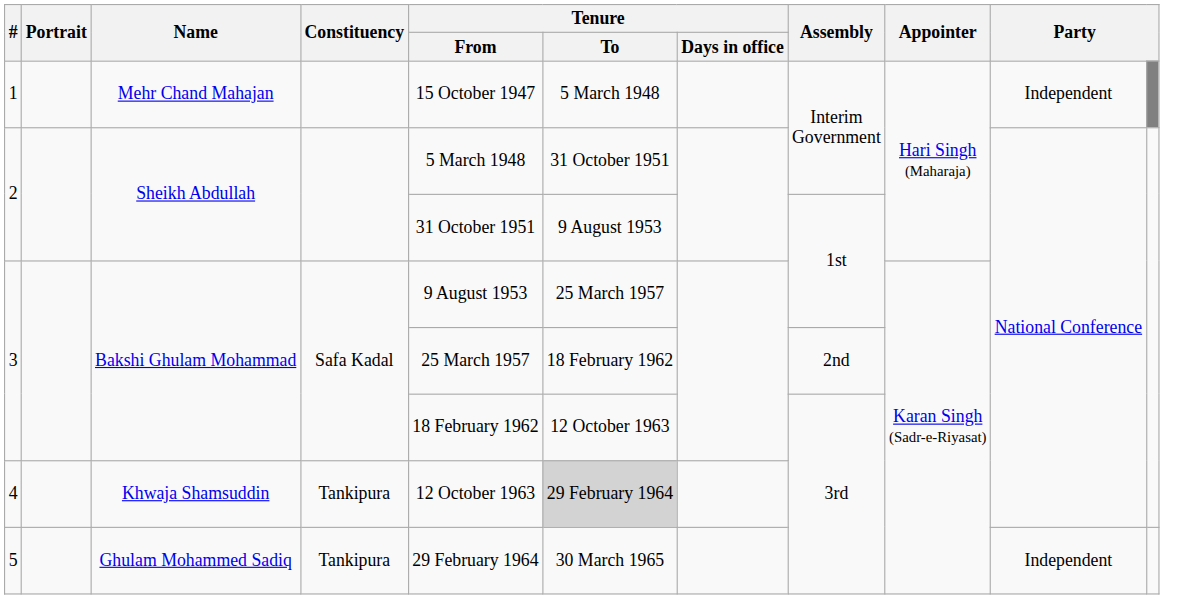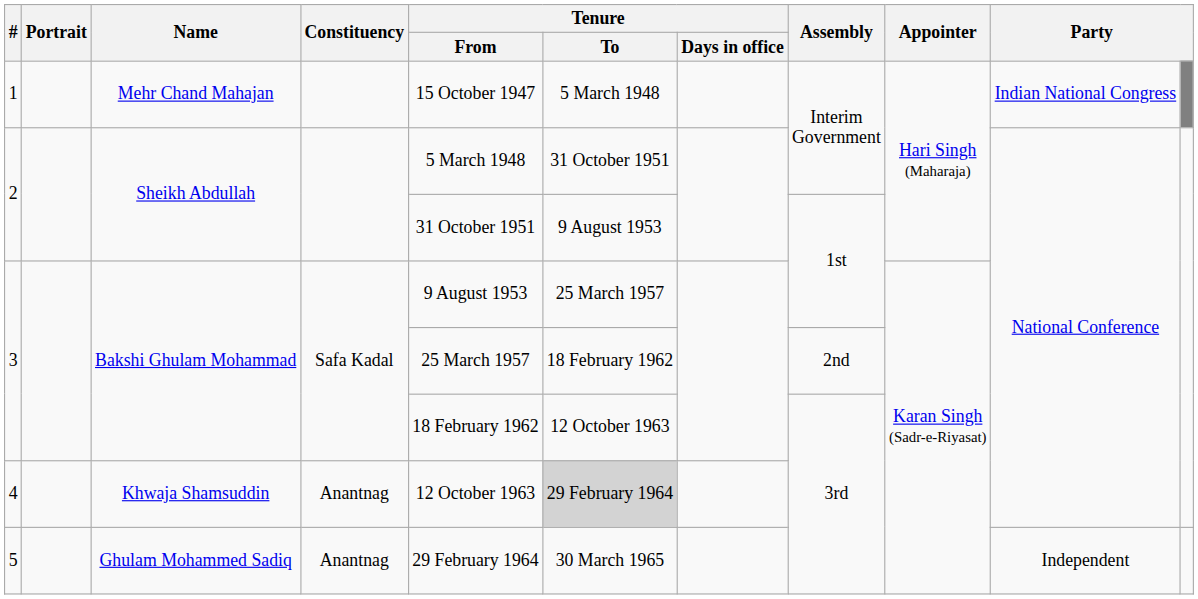(1068, 94) Independent -> (1085, 94) Indian National Congress
(354, 493) Tankipura -> (354, 493) Anantnag
(354, 560) Tankipura -> (354, 560) Anantnag
